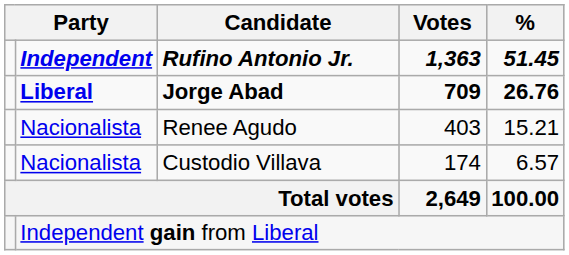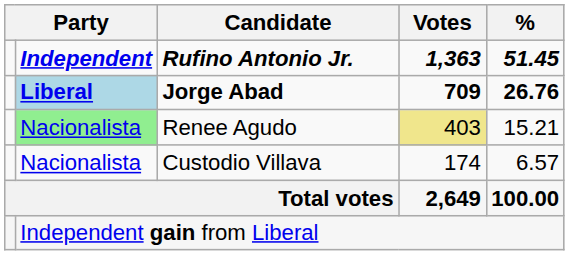(57, 93) no background -> (57, 93) lightblue background
(81, 128) no background -> (81, 128) lightgreen background
(462, 128) no background -> (462, 128) khaki background
